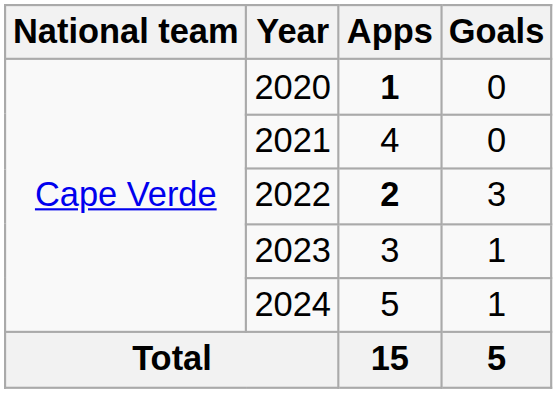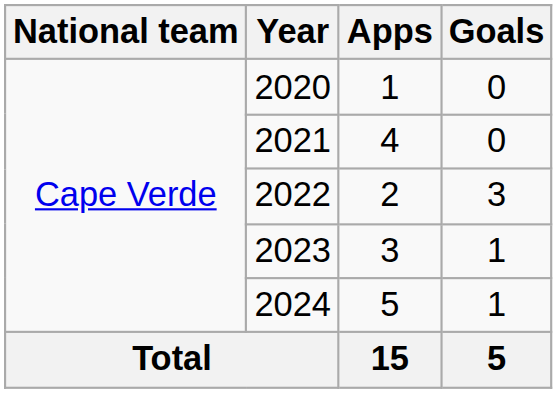(390, 86) bold -> (390, 86) normal
(390, 195) bold -> (390, 195) normal
